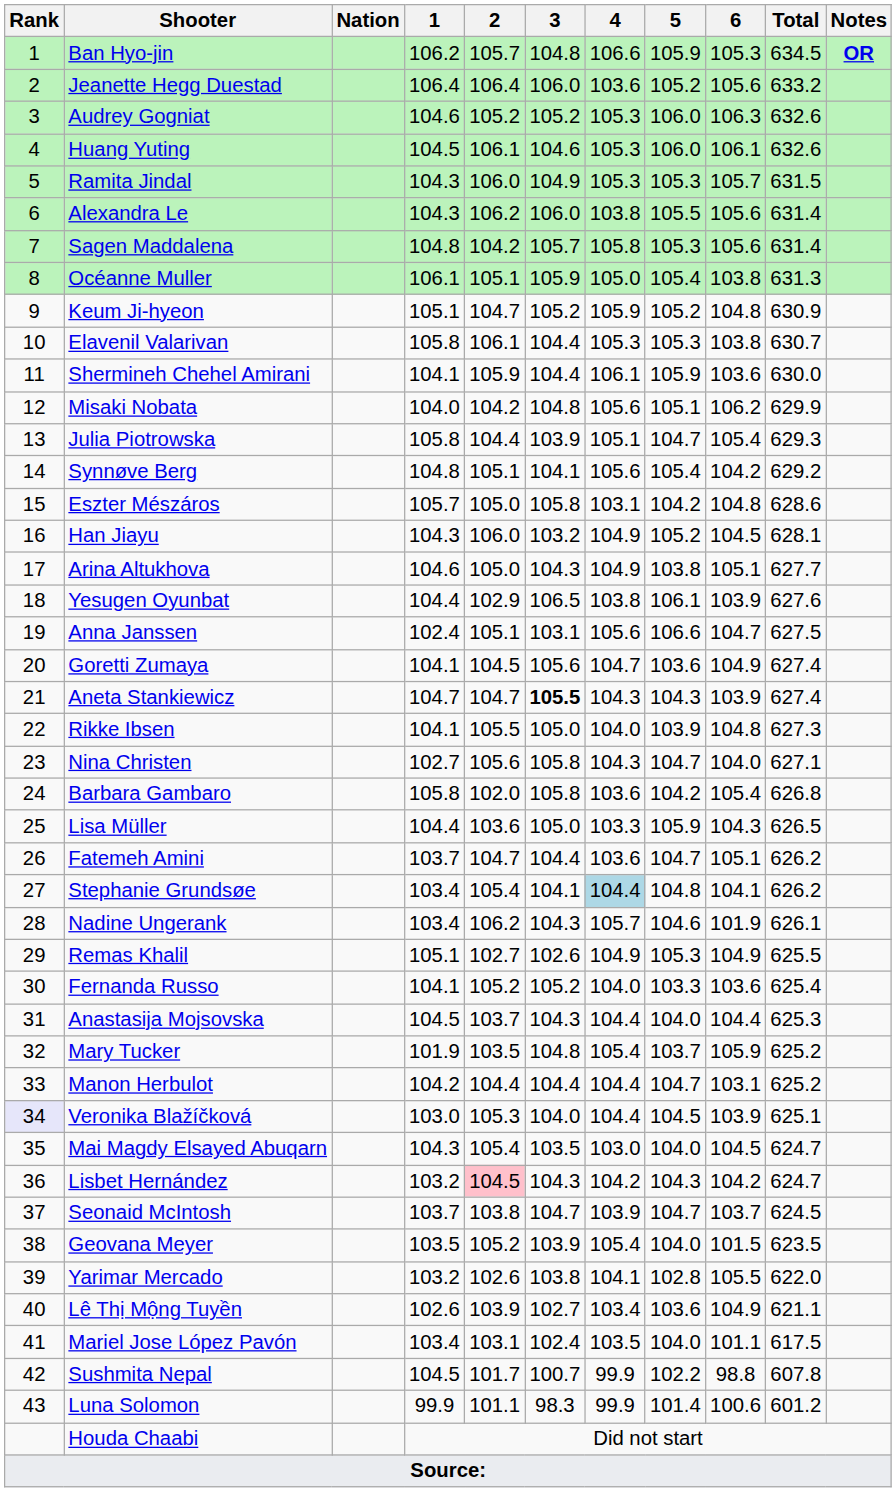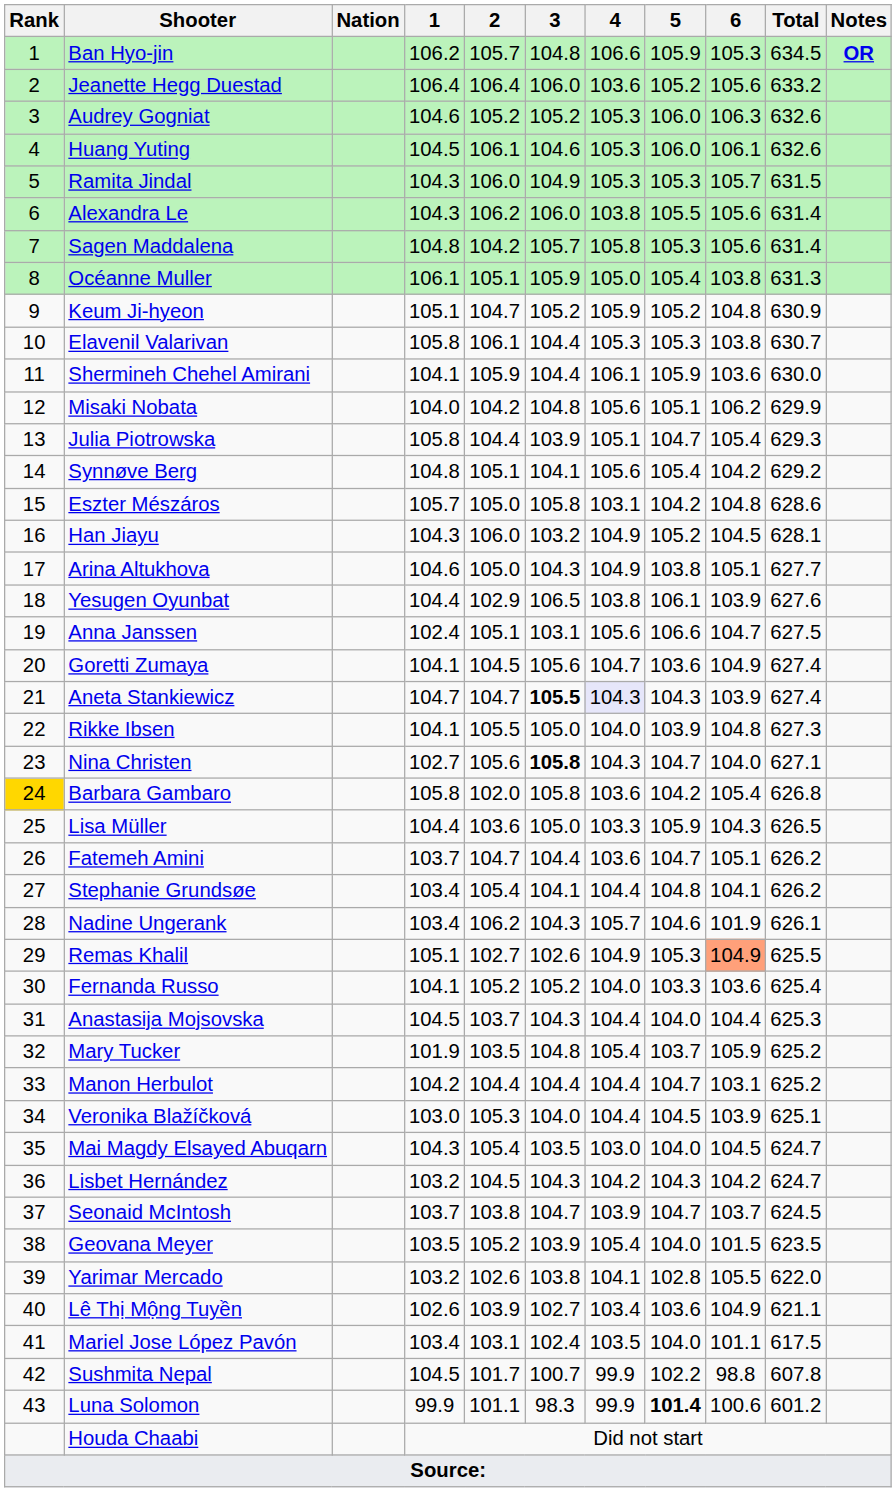(615, 697) no background -> (615, 697) lavender background
(555, 761) normal -> (555, 761) bold
(34, 794) no background -> (34, 794) gold background
(615, 890) lightblue background -> (615, 890) no background
(736, 955) no background -> (736, 955) lightsalmon background
(34, 1116) lavender background -> (34, 1116) no background
(495, 1180) pink background -> (495, 1180) no background
(675, 1406) normal -> (675, 1406) bold
